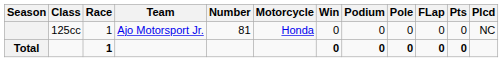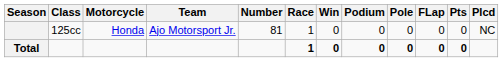columns swapped: (285, 13) <-> (99, 13)
